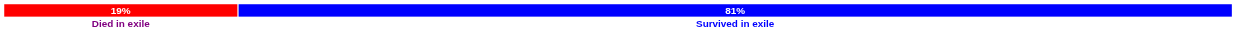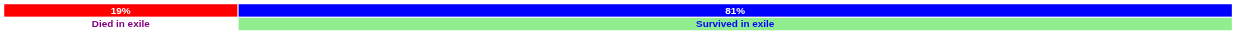(735, 24) no background -> (735, 24) lightgreen background
